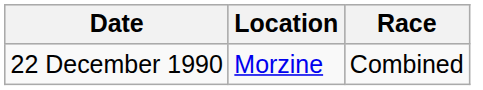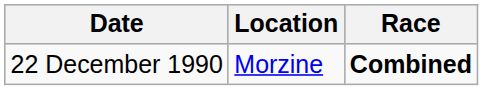(407, 63) normal -> (411, 63) bold
